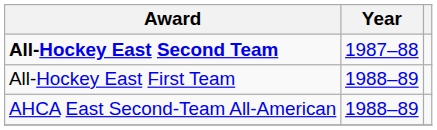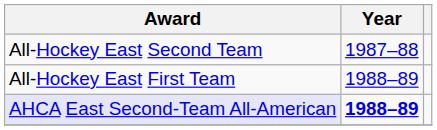(144, 49) bold -> (136, 49) normal
(173, 109) no background -> (173, 109) lavender background
(382, 109) normal -> (382, 109) bold
